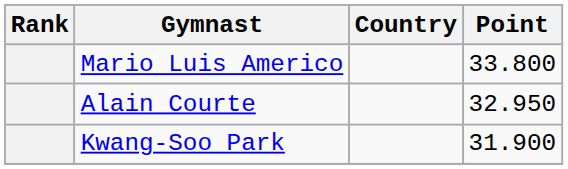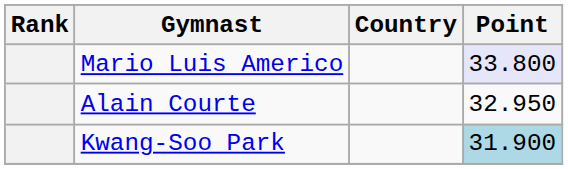(512, 64) no background -> (512, 64) lavender background
(512, 144) no background -> (512, 144) lightblue background
